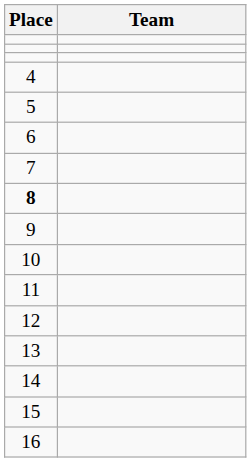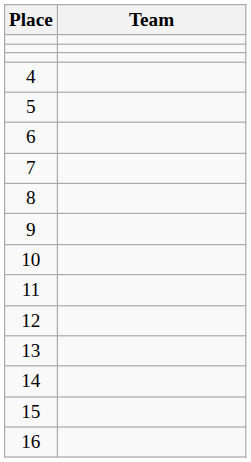(31, 198) bold -> (31, 198) normal
